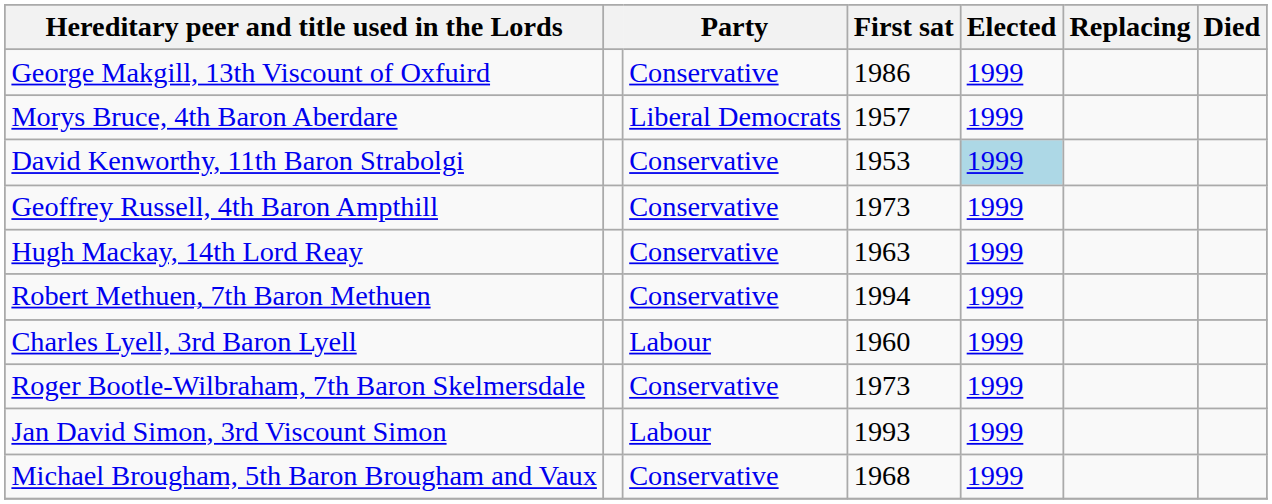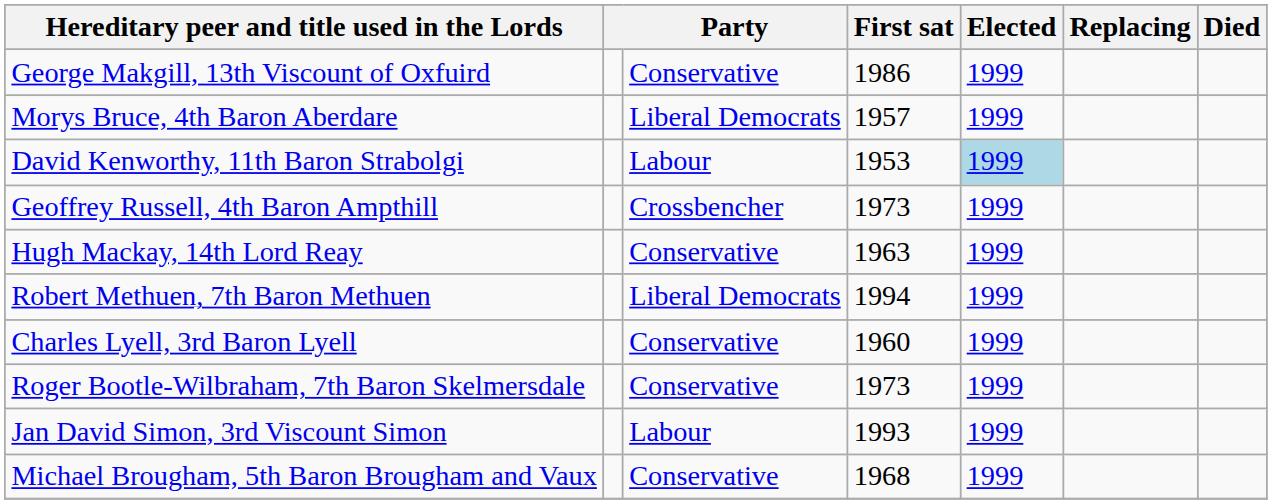(704, 161) Conservative -> (670, 161) Labour
(704, 206) Conservative -> (706, 206) Crossbencher
(704, 296) Conservative -> (735, 296) Liberal Democrats
(670, 341) Labour -> (704, 341) Conservative
